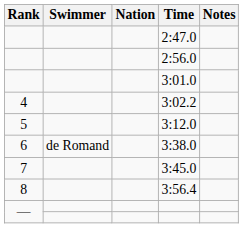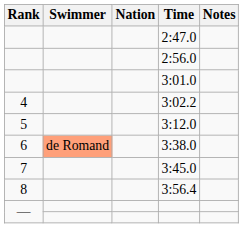(78, 146) no background -> (78, 146) lightsalmon background
